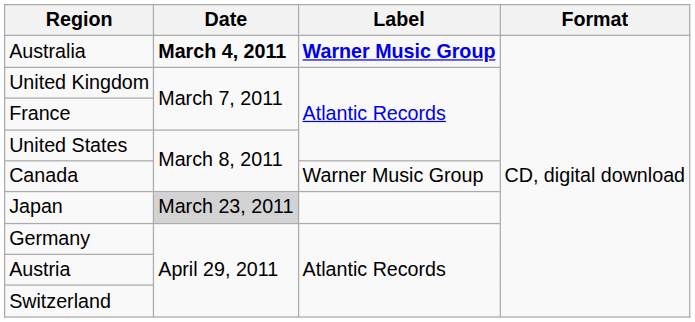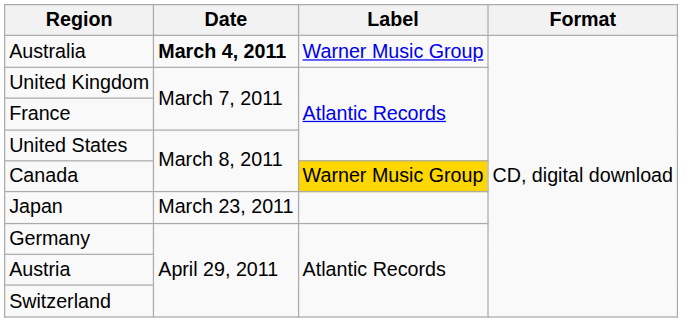(399, 51) bold -> (393, 51) normal
(393, 176) no background -> (393, 176) gold background
(226, 207) lightgrey background -> (226, 207) no background
